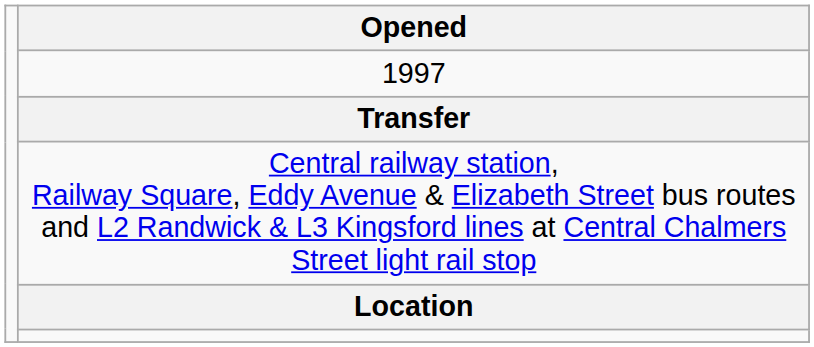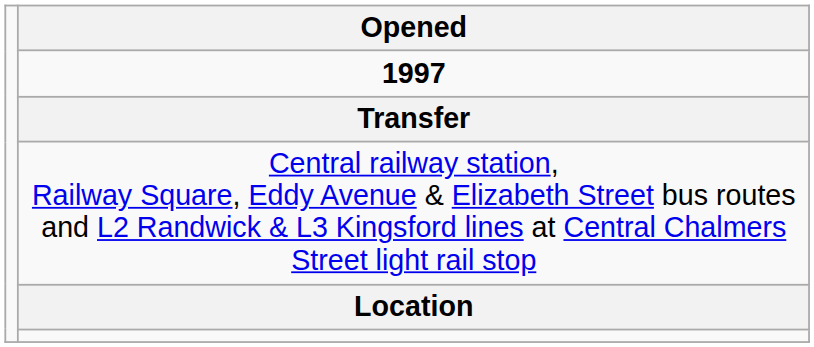(414, 73) normal -> (414, 73) bold
